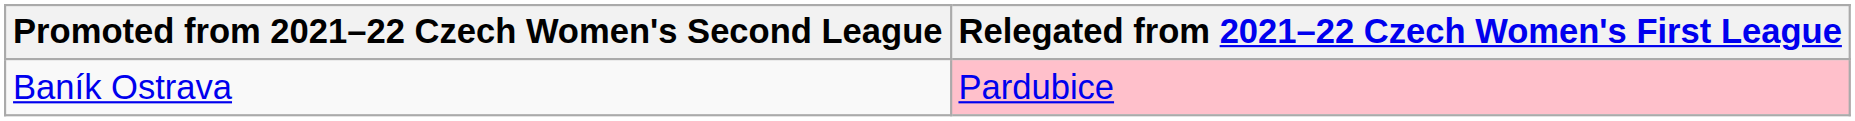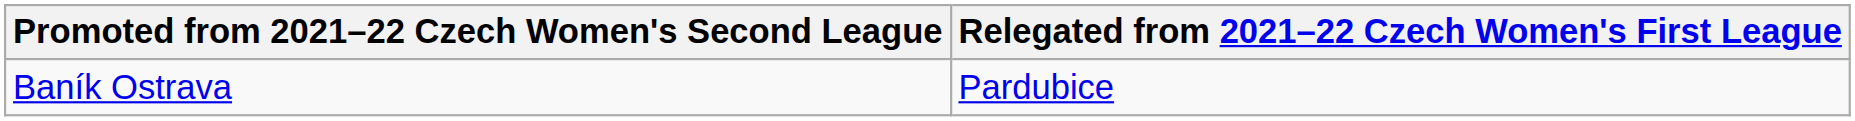(1036, 86) pink background -> (1036, 86) no background
